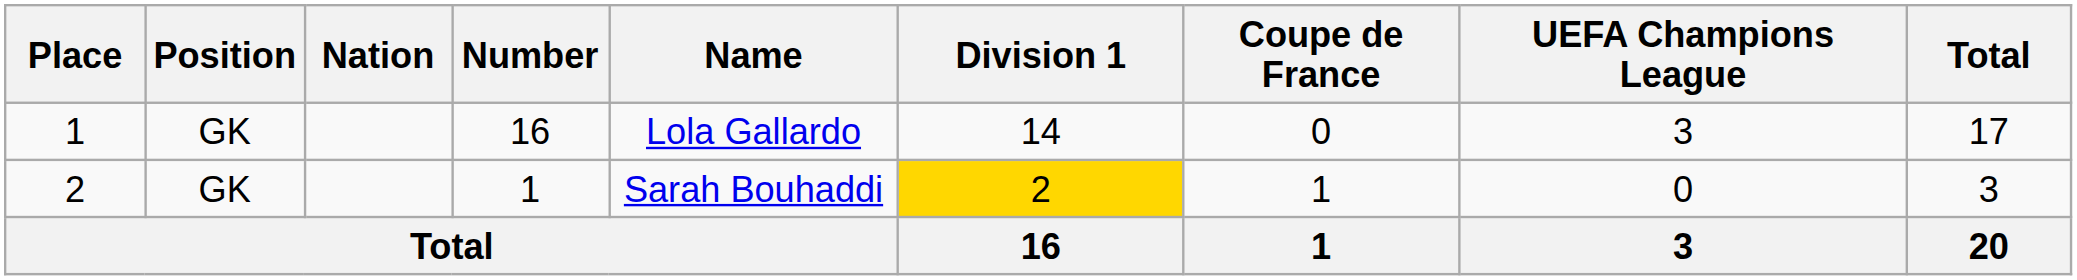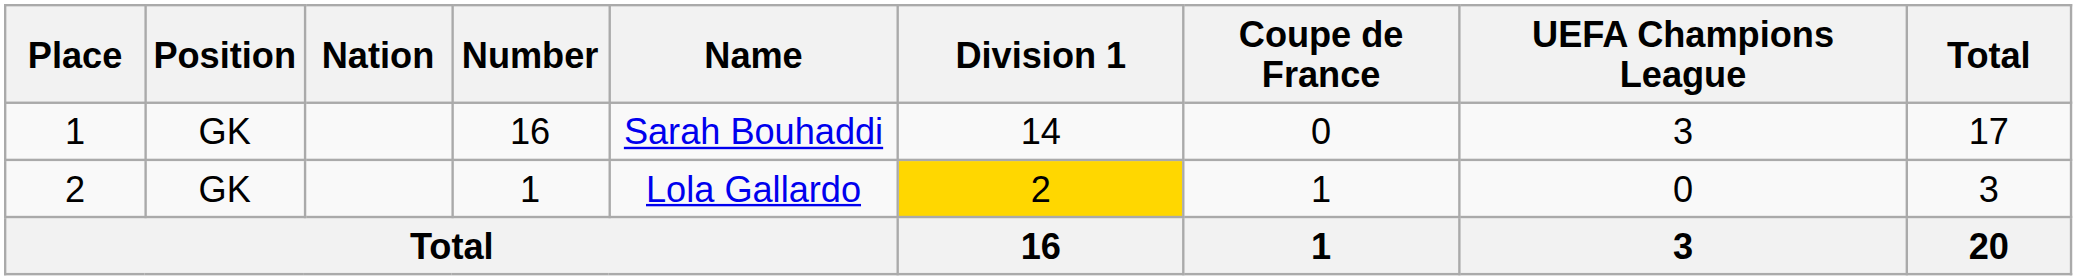(754, 132) Lola Gallardo -> (754, 132) Sarah Bouhaddi
(754, 189) Sarah Bouhaddi -> (754, 189) Lola Gallardo
